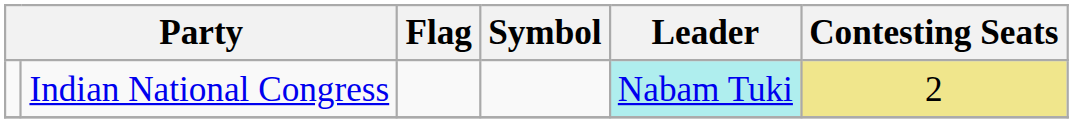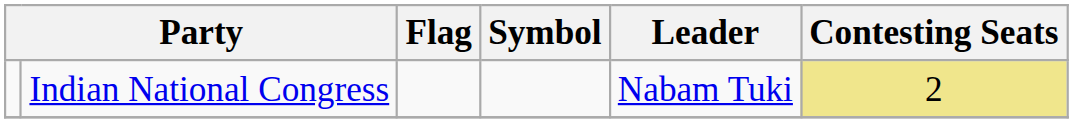(705, 88) paleturquoise background -> (705, 88) no background
